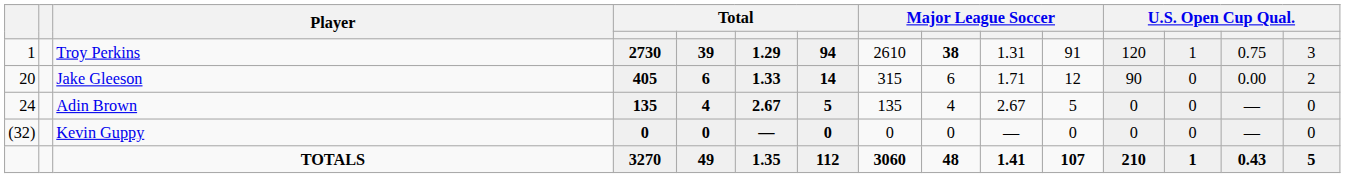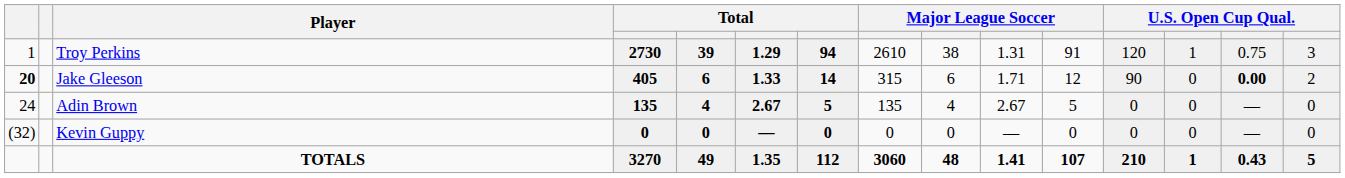(951, 52) bold -> (951, 52) normal
(27, 79) normal -> (27, 79) bold
(1252, 79) normal -> (1252, 79) bold
